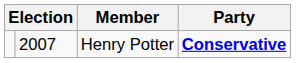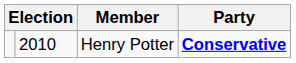(37, 44) 2007 -> (37, 44) 2010
